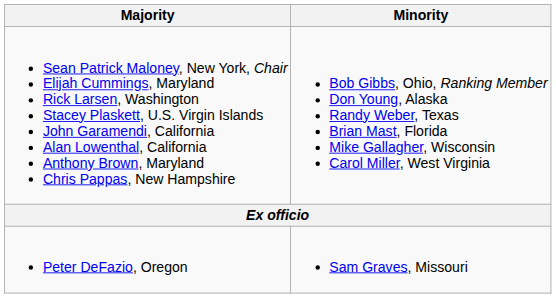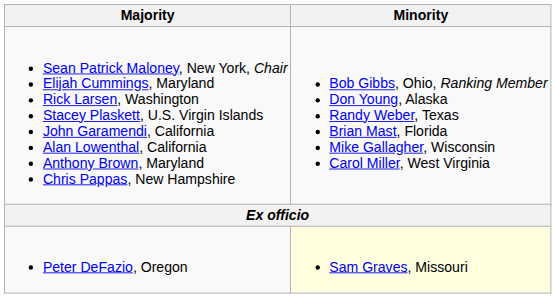(421, 267) no background -> (421, 267) lightyellow background
